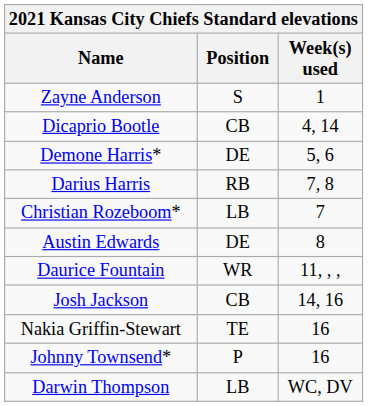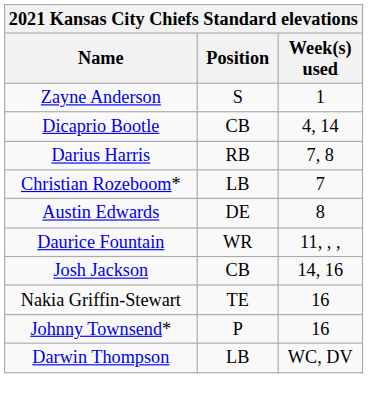- row: (101, 155)
